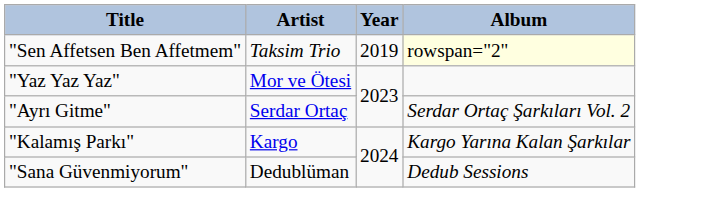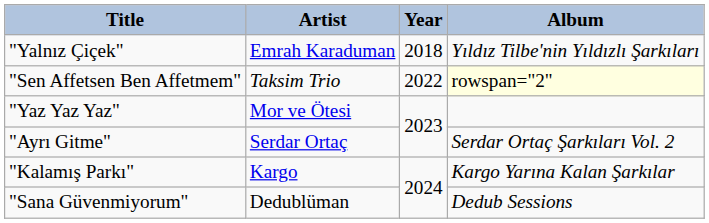+ row: (66, 50)
(379, 50) 2019 -> (423, 80) 2022
